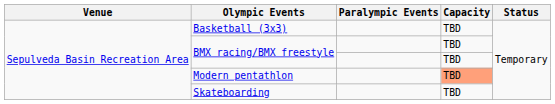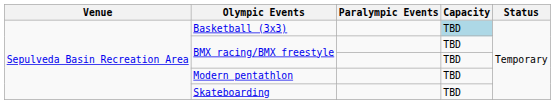(452, 28) no background -> (452, 28) lightblue background
(452, 76) lightsalmon background -> (452, 76) no background
